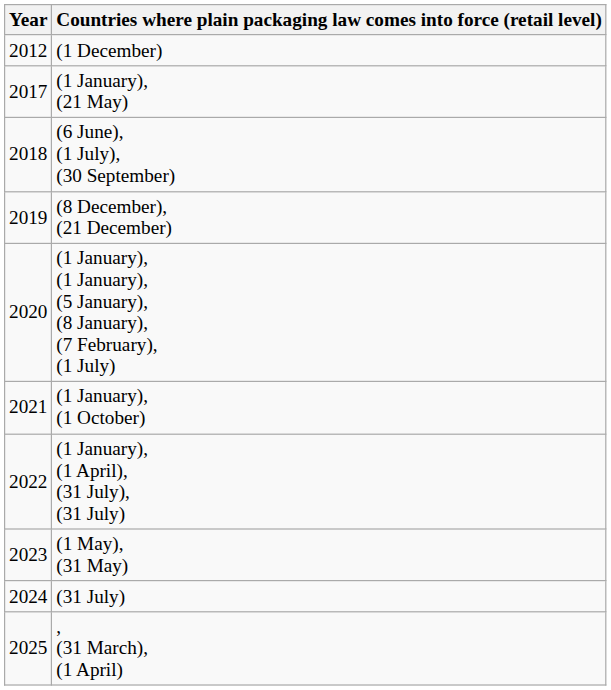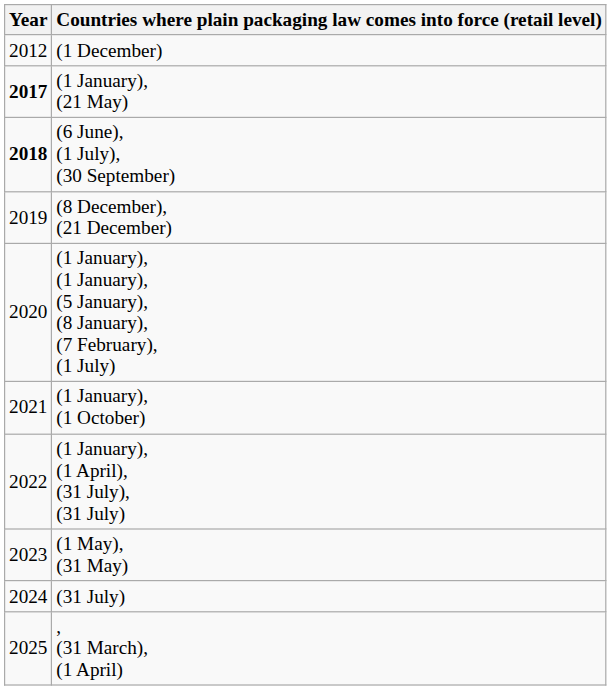(28, 91) normal -> (28, 91) bold
(28, 154) normal -> (28, 154) bold
